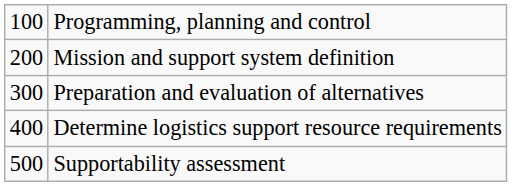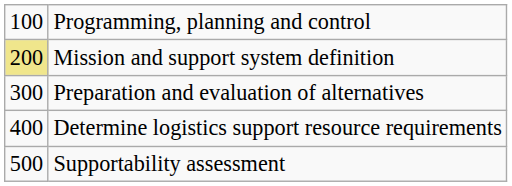(27, 57) no background -> (27, 57) khaki background
